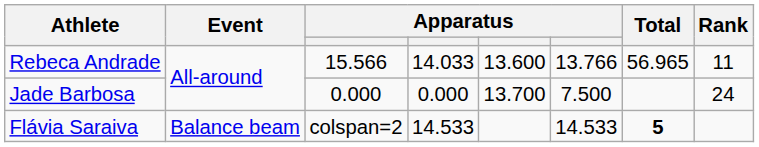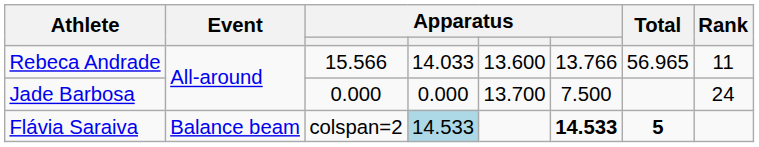(443, 126) no background -> (443, 126) lightblue background
(586, 126) normal -> (586, 126) bold
